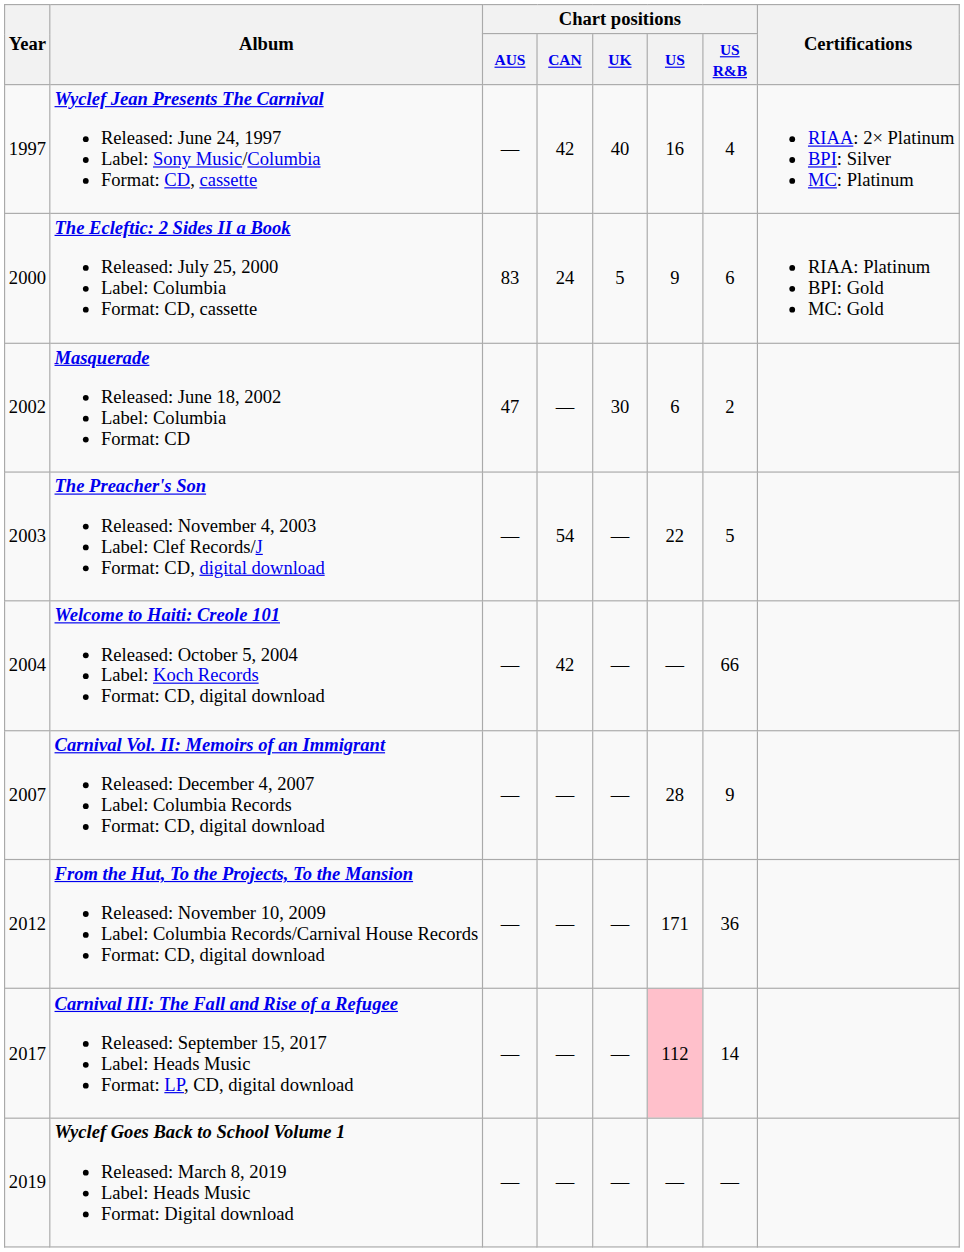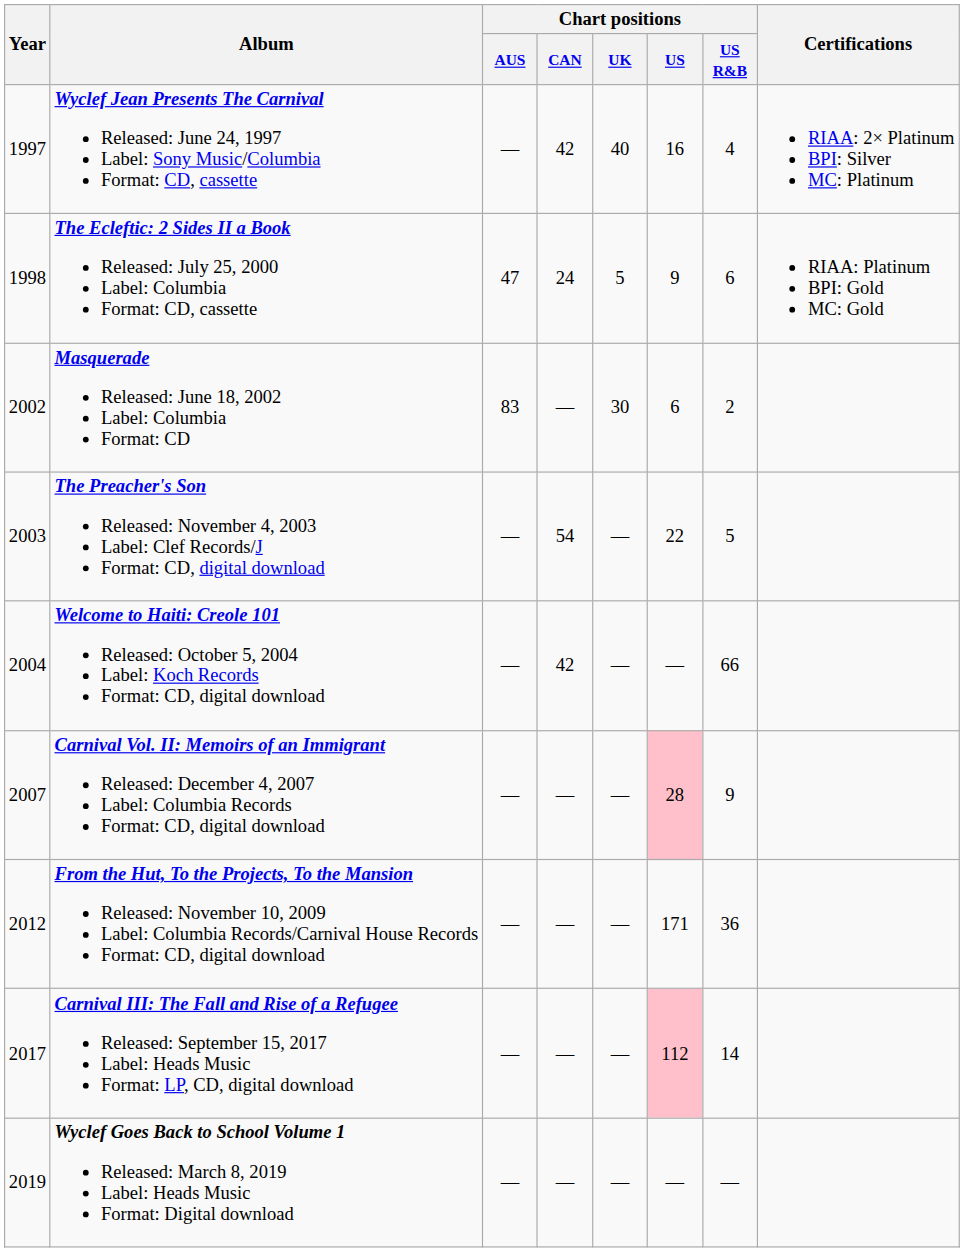(27, 278) 2000 -> (27, 278) 1998
(510, 278) 83 -> (510, 278) 47
(510, 407) 47 -> (510, 407) 83
(675, 794) no background -> (675, 794) pink background
